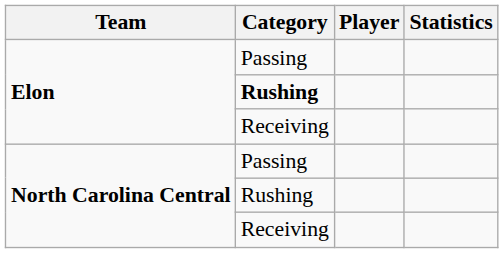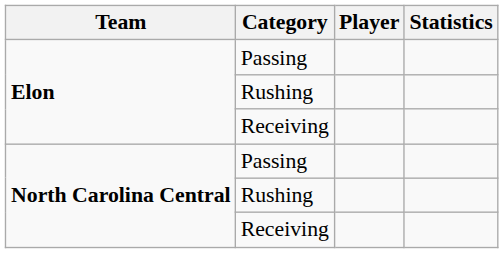(279, 91) bold -> (277, 91) normal
